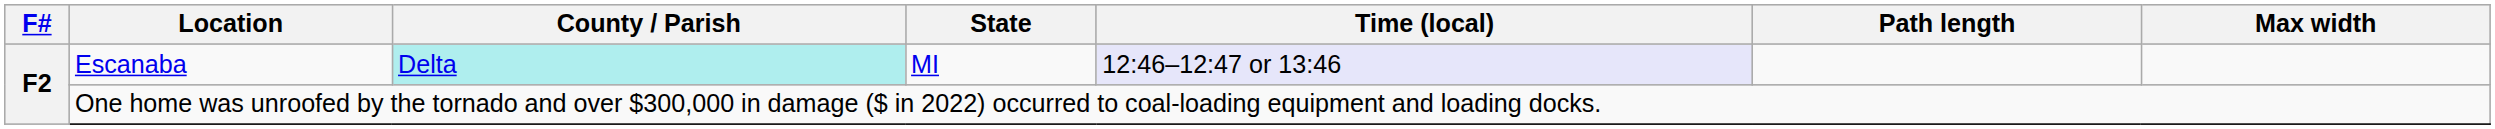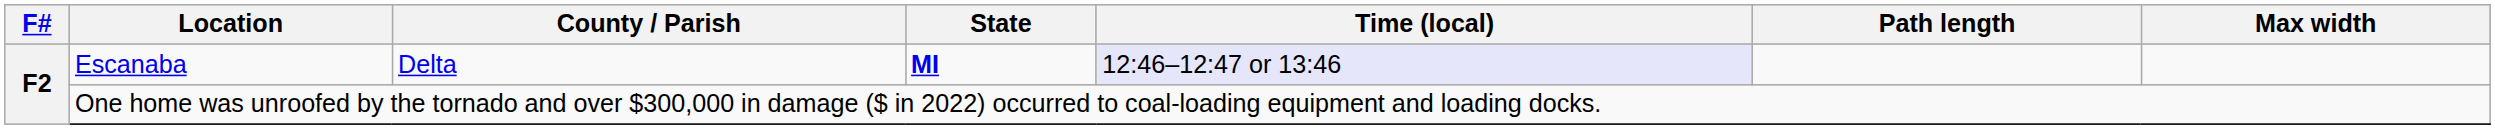(427, 64) paleturquoise background -> (427, 64) no background
(925, 64) normal -> (925, 64) bold
